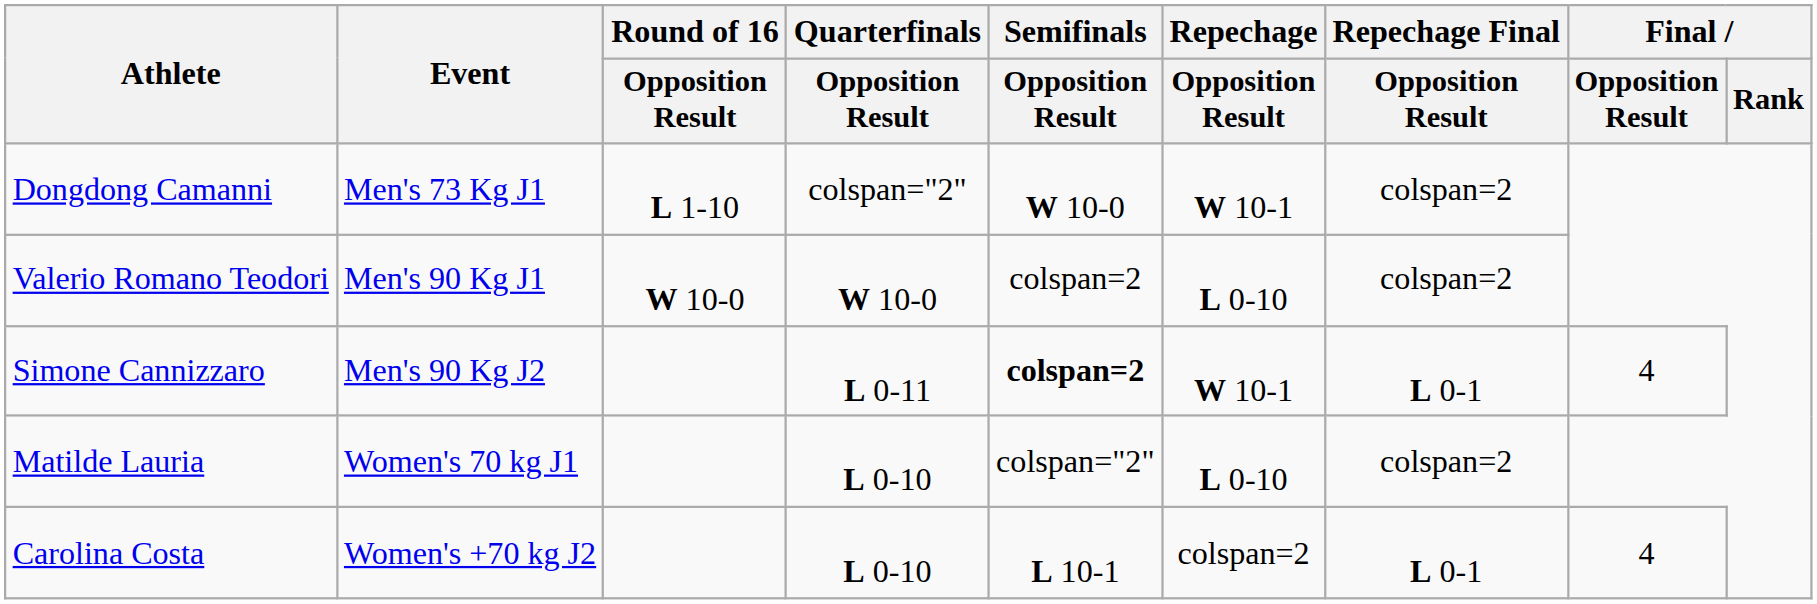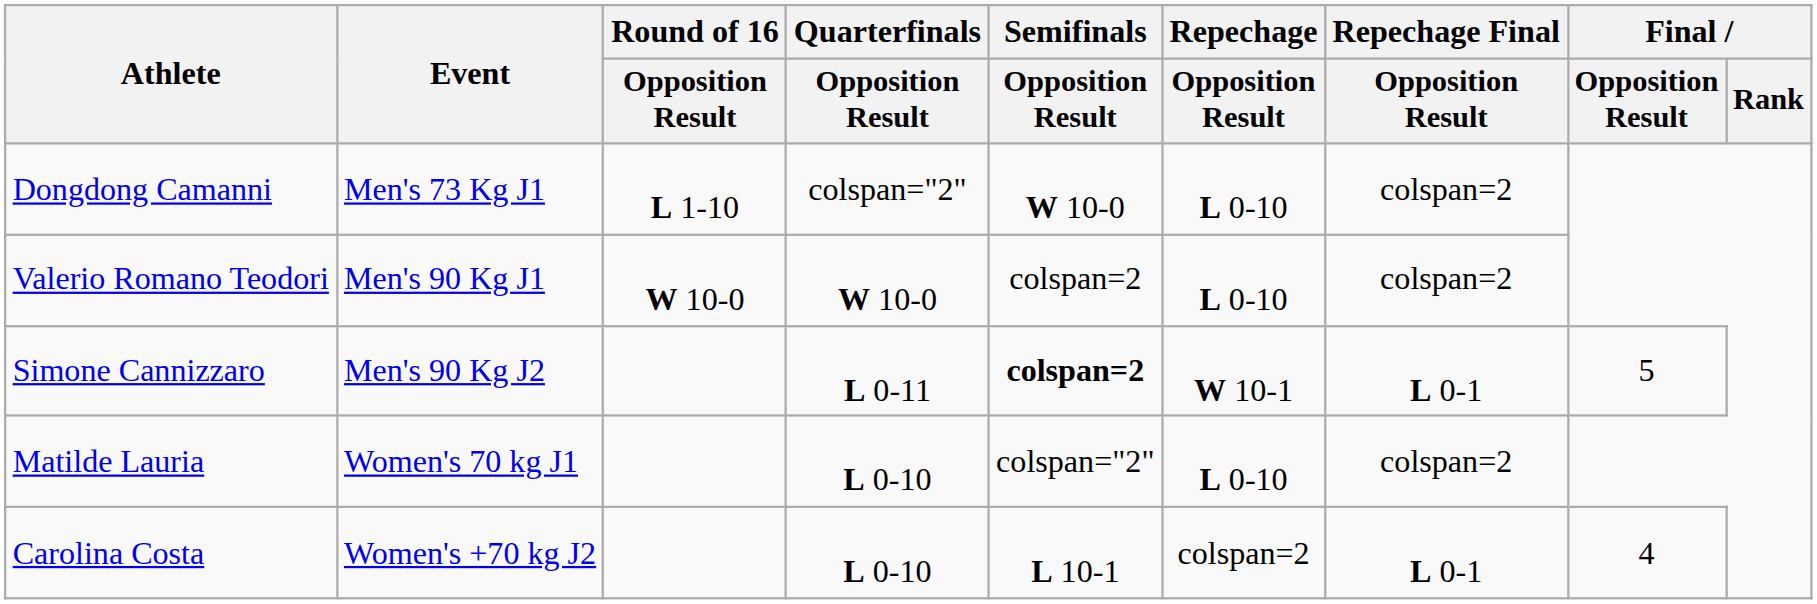(1244, 208) W 10-1 -> (1244, 208) L 0-10
(1647, 370) 4 -> (1647, 370) 5
